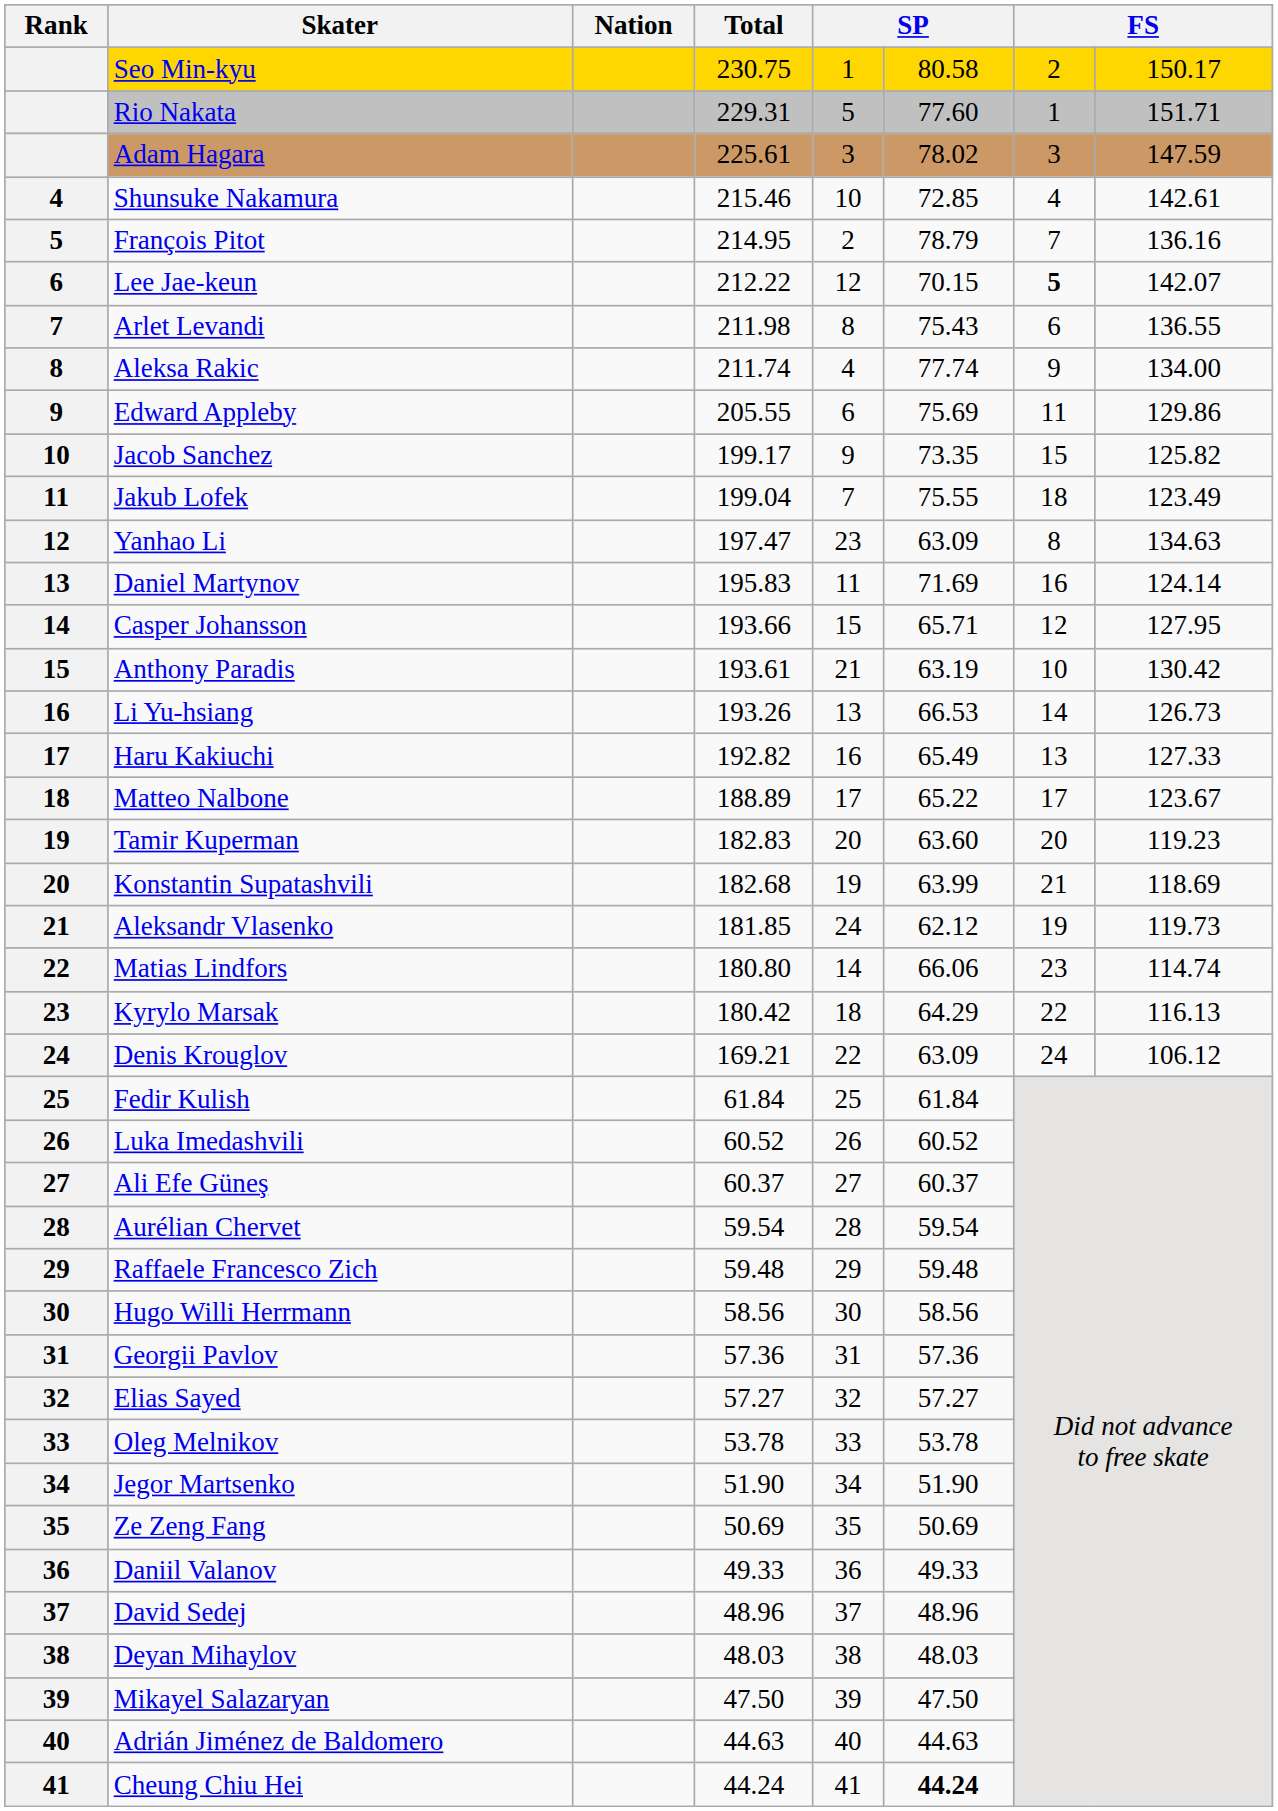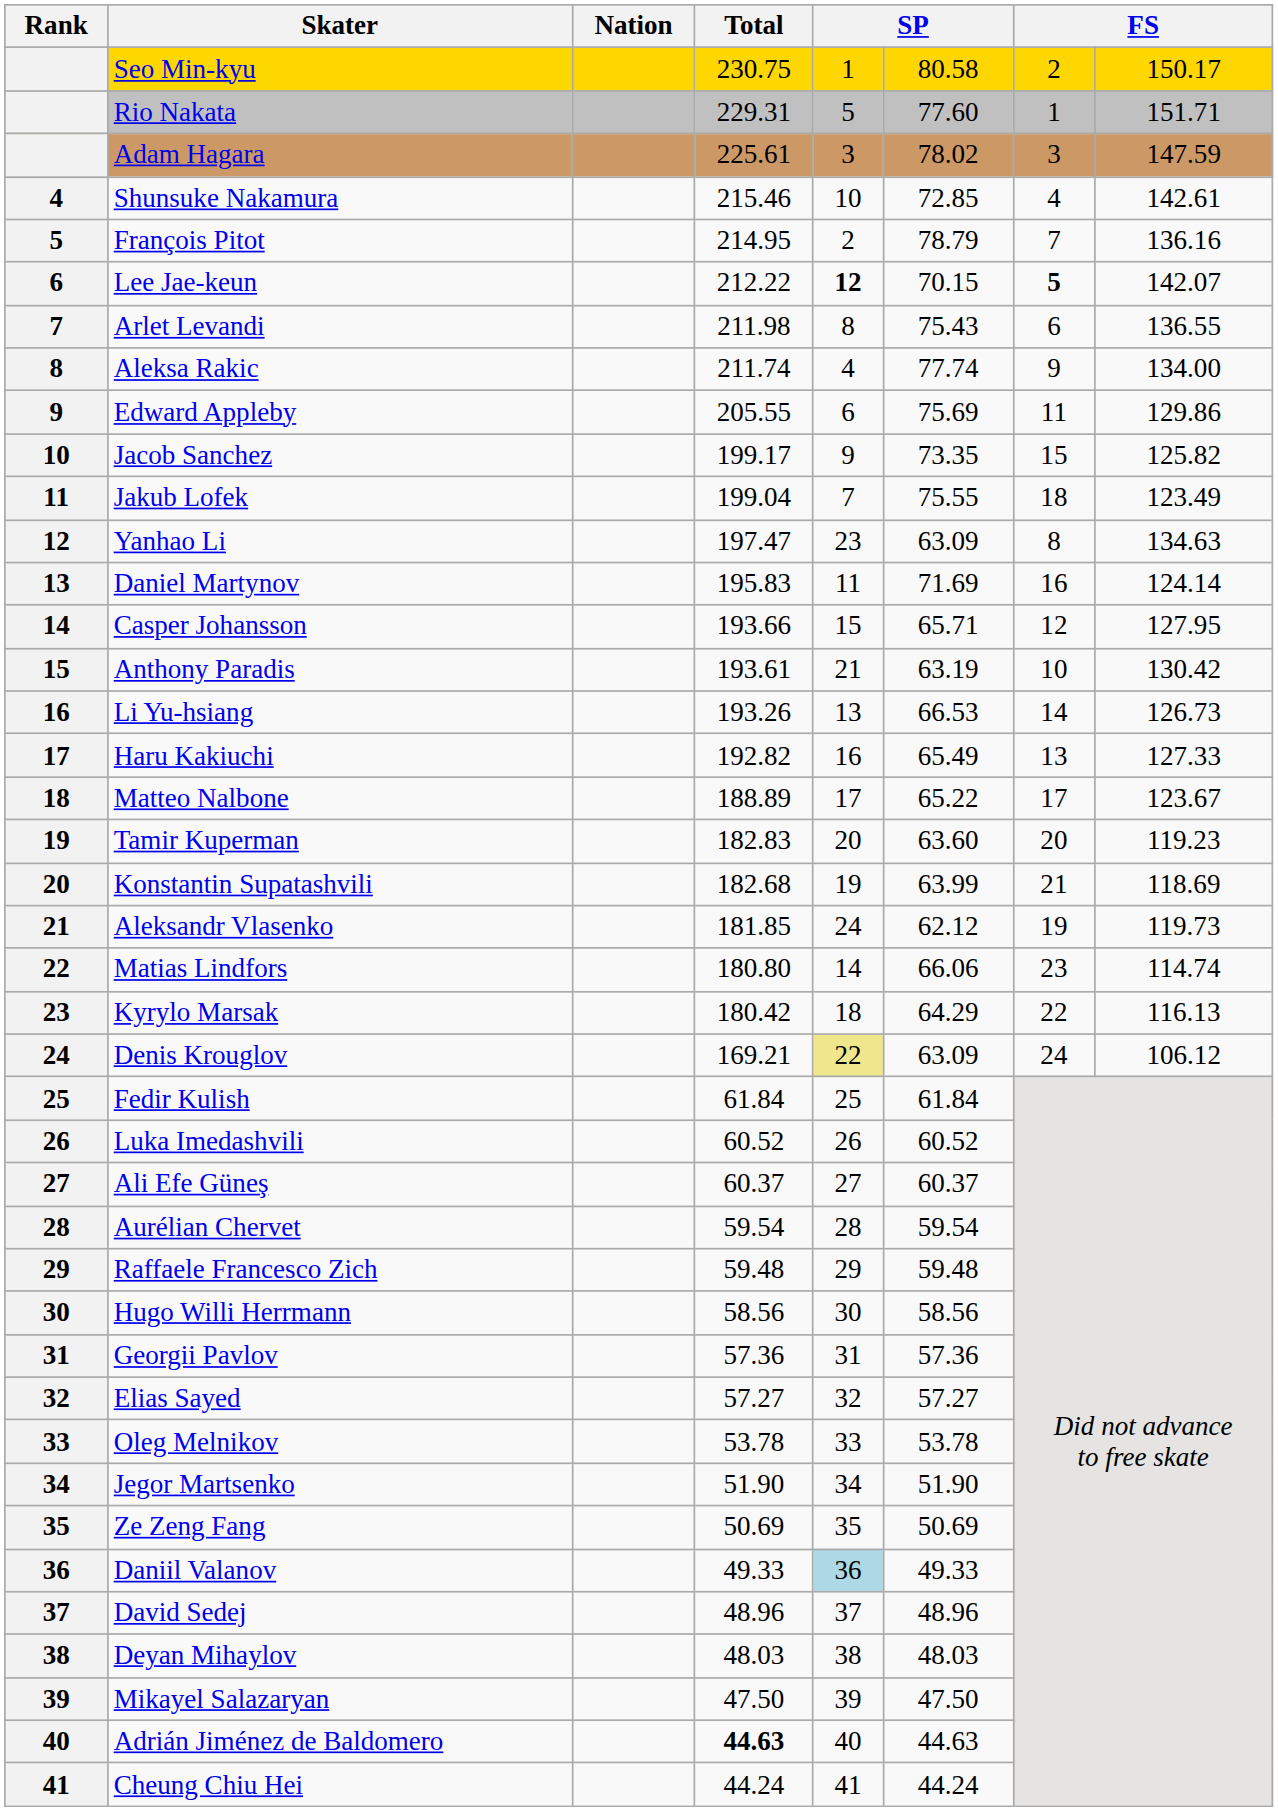(848, 283) normal -> (848, 283) bold
(848, 1055) no background -> (848, 1055) khaki background
(848, 1569) no background -> (848, 1569) lightblue background
(754, 1741) normal -> (754, 1741) bold
(948, 1784) bold -> (948, 1784) normal
